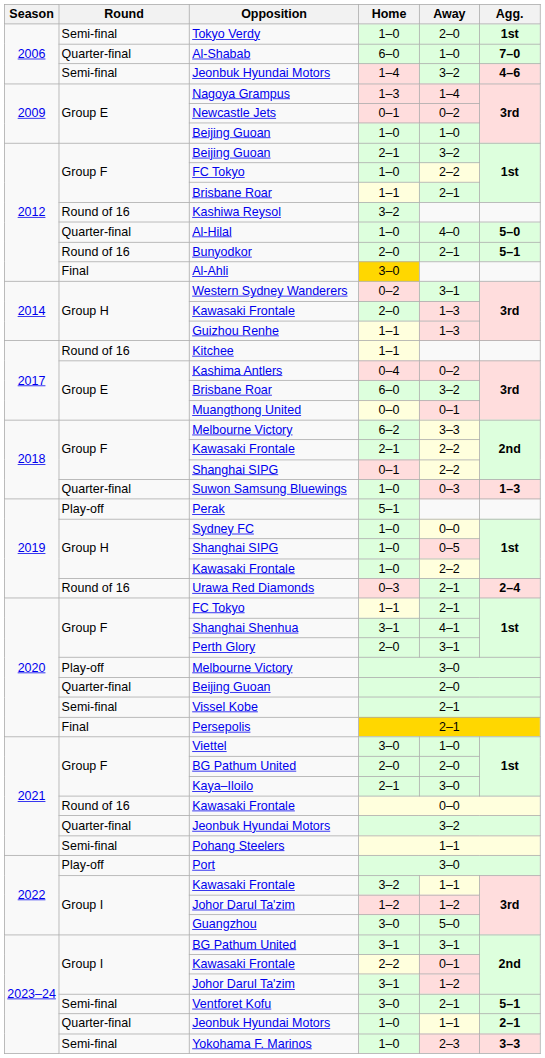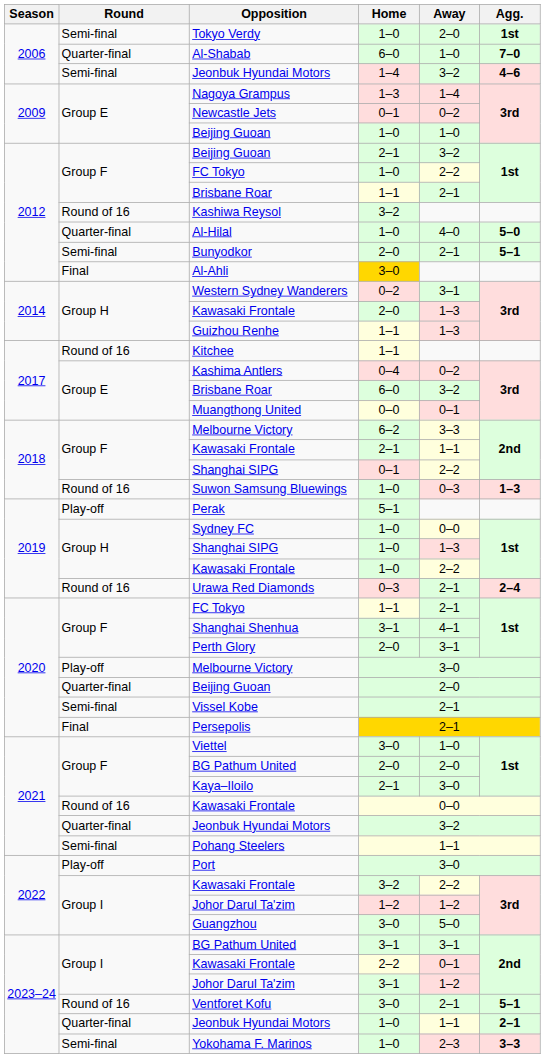(96, 251) Round of 16 -> (89, 251) Semi-final
(449, 449) 2–2 -> (449, 449) 1–1
(96, 489) Quarter-final -> (96, 489) Round of 16
(449, 548) 0–5 -> (449, 548) 1–3
(449, 885) 1–1 -> (449, 885) 2–2
(89, 1004) Semi-final -> (96, 1004) Round of 16
